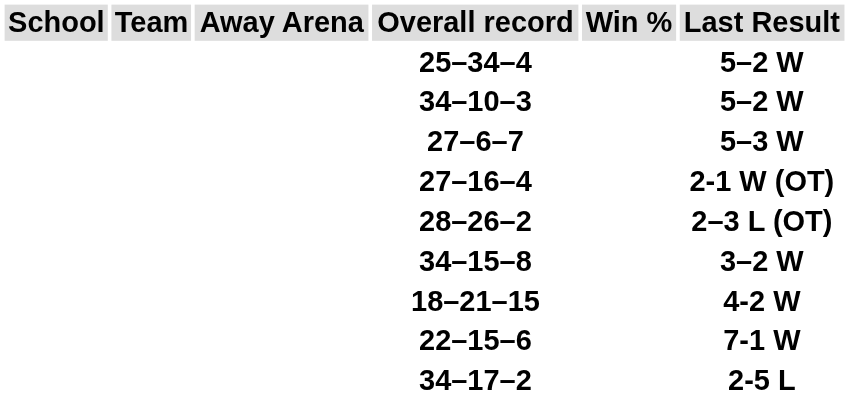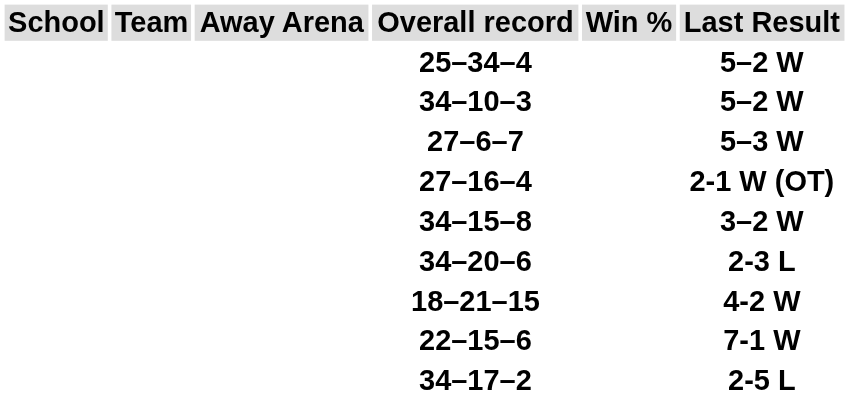- row: (475, 221)
+ row: (475, 261)
